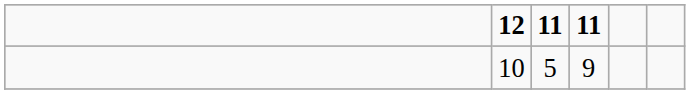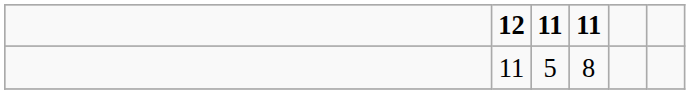(511, 67) 10 -> (511, 67) 11
(589, 67) 9 -> (589, 67) 8
